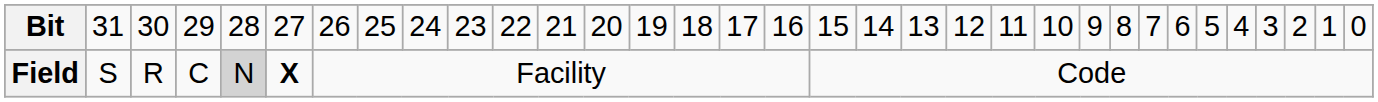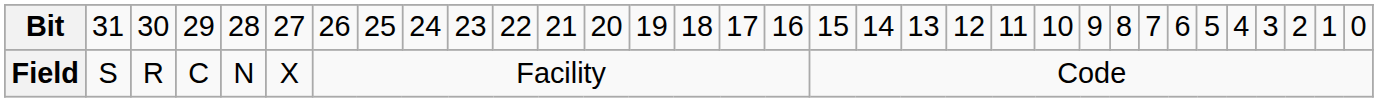(244, 73) lightgrey background -> (244, 73) no background
(289, 73) bold -> (289, 73) normal
